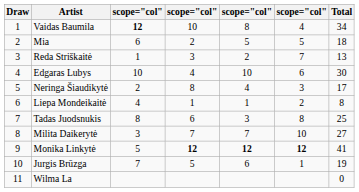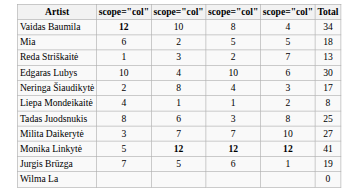- column: (18, 12)
